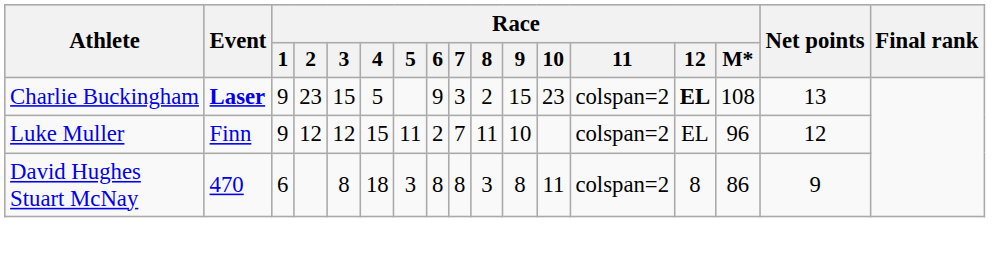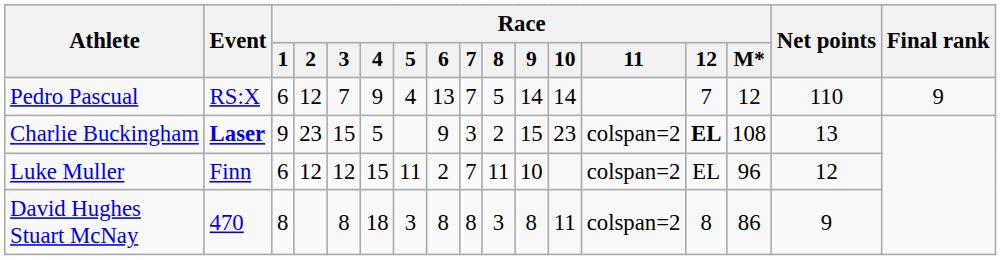+ row: (74, 96)
(283, 134) 9 -> (283, 171) 6
(283, 185) 6 -> (283, 222) 8
